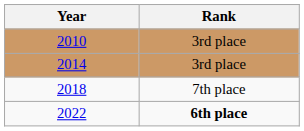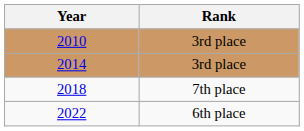(219, 113) bold -> (219, 113) normal
